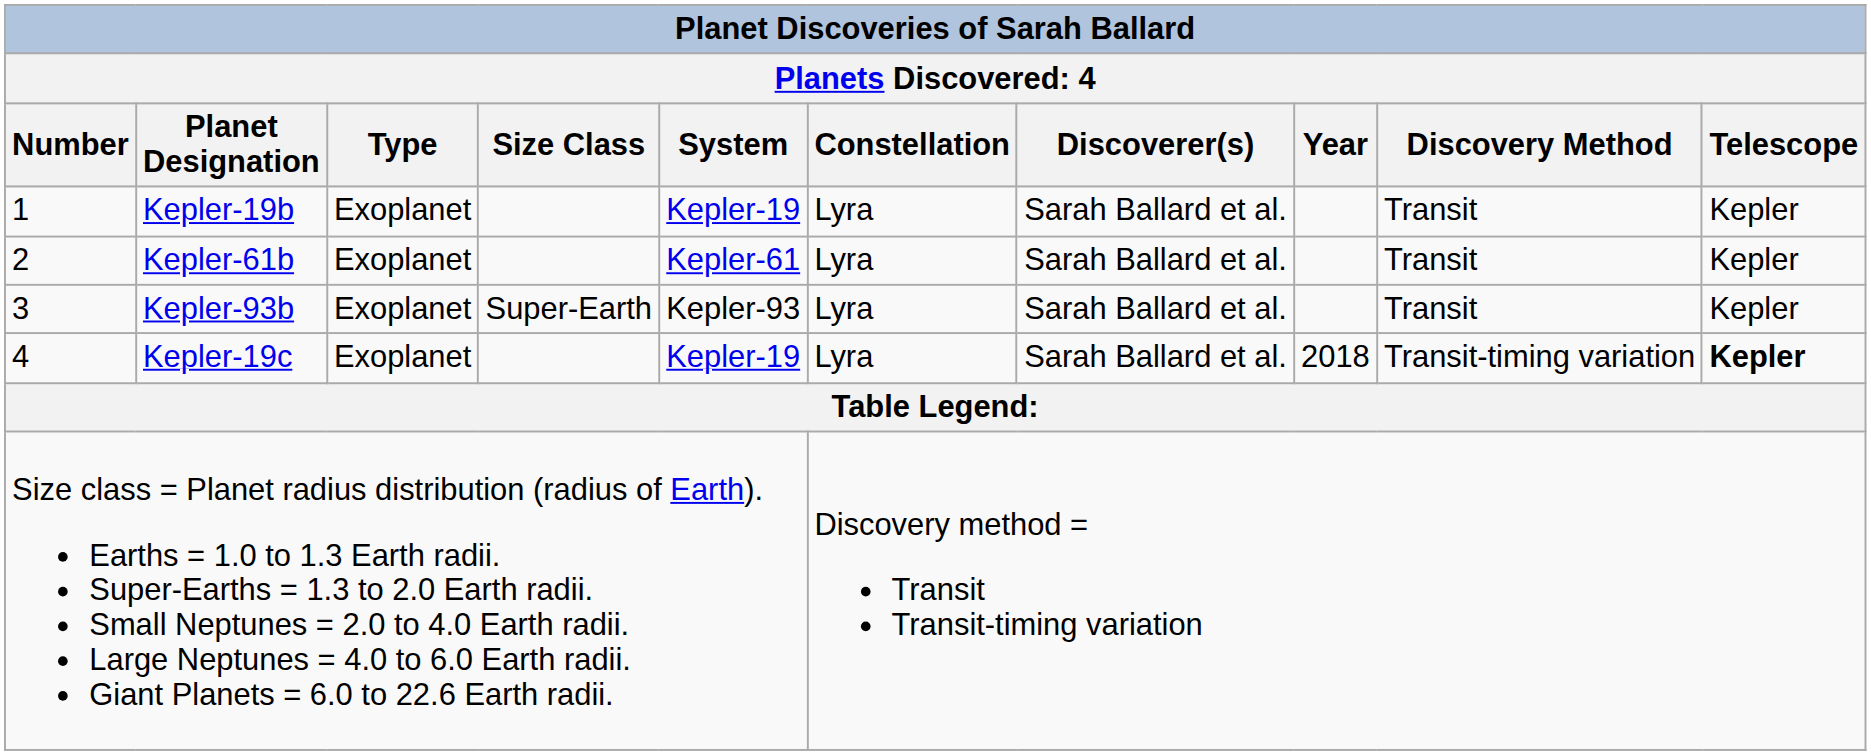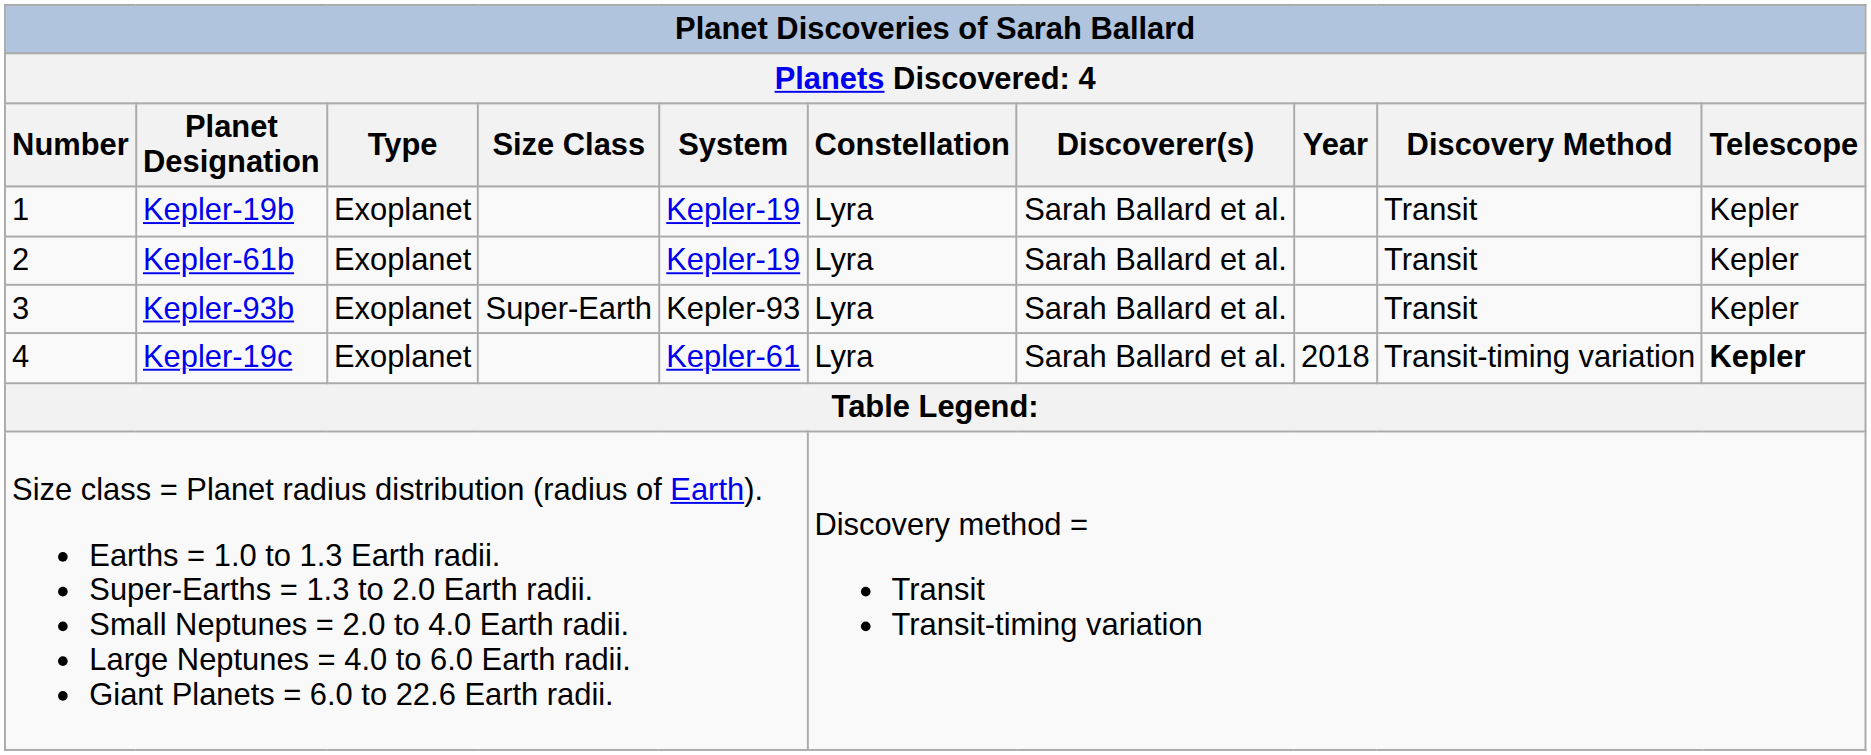(733, 259) Kepler-61 -> (733, 259) Kepler-19
(733, 357) Kepler-19 -> (733, 357) Kepler-61
